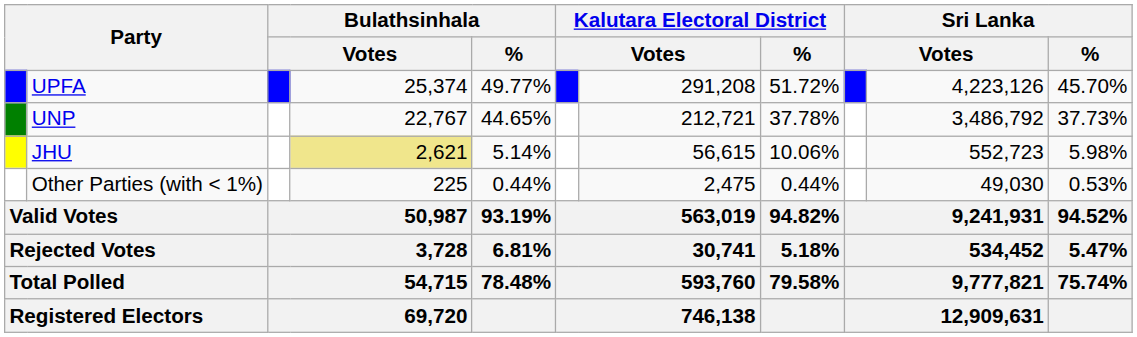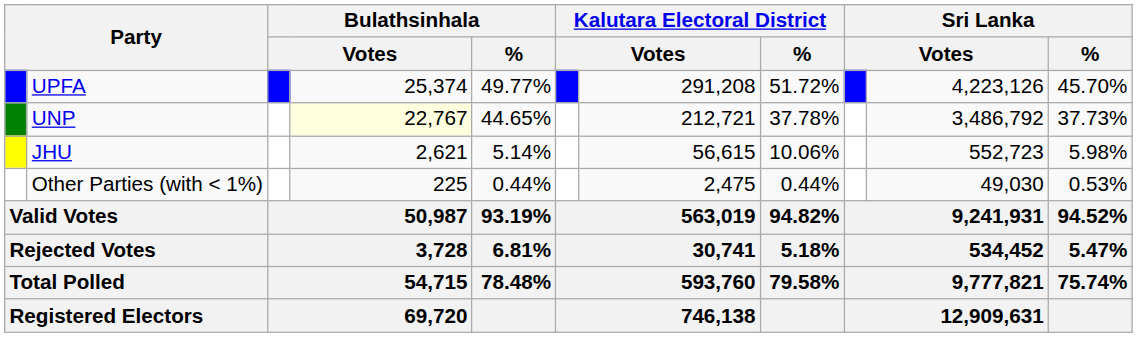(436, 119) no background -> (436, 119) lightyellow background
(442, 151) khaki background -> (442, 151) no background
